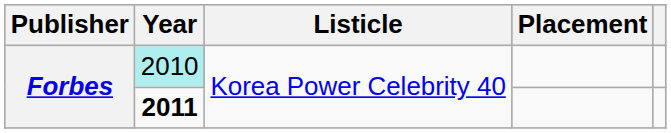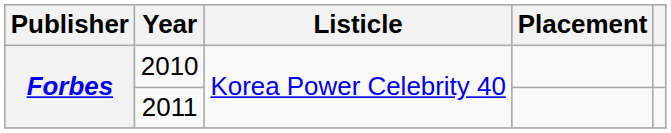(170, 66) paleturquoise background -> (170, 66) no background
(170, 107) bold -> (170, 107) normal
